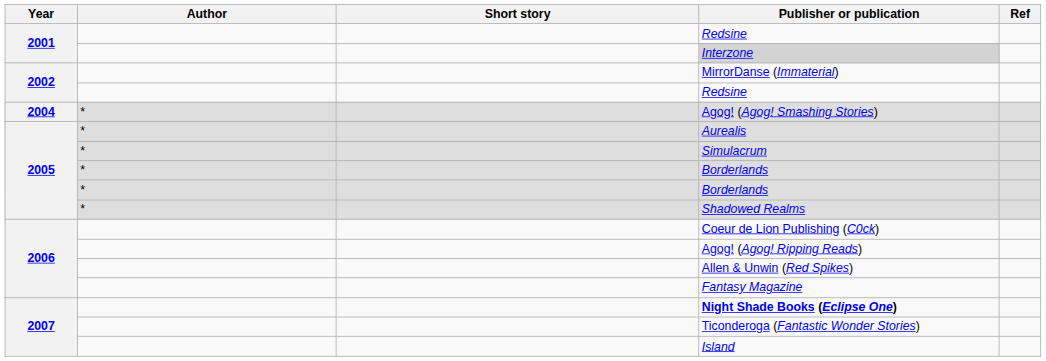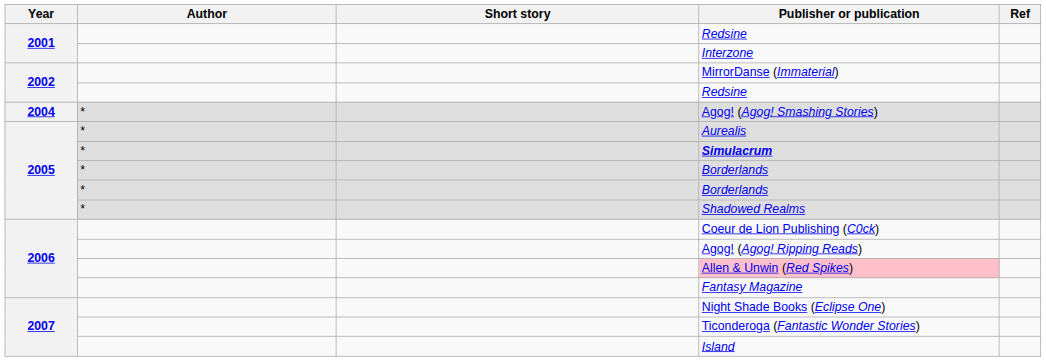(727, 53) lightgrey background -> (727, 53) no background
(734, 151) normal -> (737, 151) bold
(777, 268) no background -> (777, 268) pink background
(799, 307) bold -> (794, 307) normal
